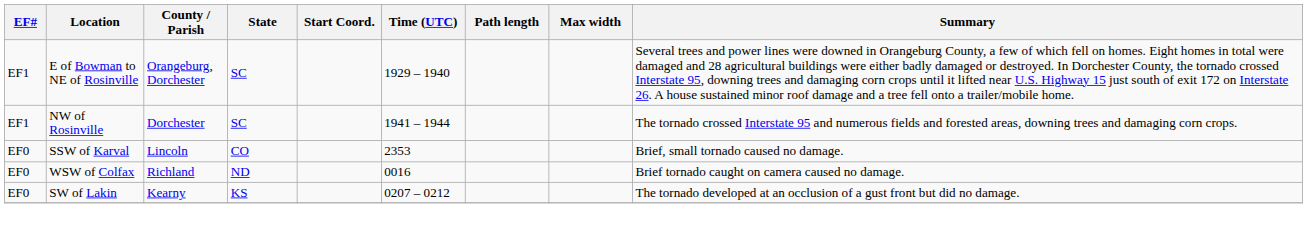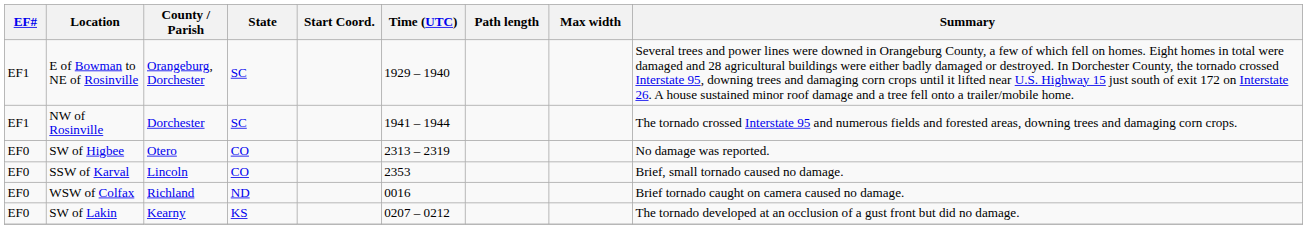+ row: (87, 151)
